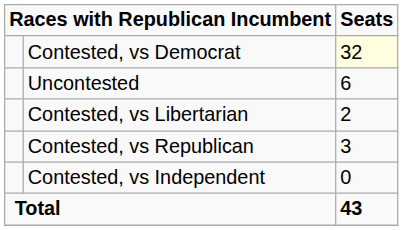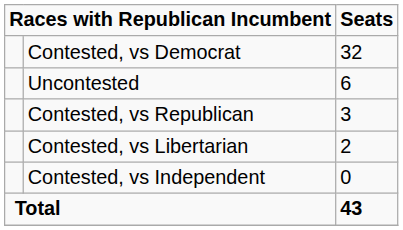(351, 51) lightyellow background -> (351, 51) no background
rows swapped: (141, 146) <-> (138, 114)
